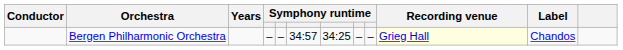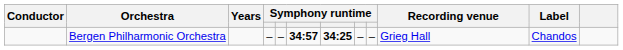(303, 36) normal -> (304, 36) bold
(337, 36) normal -> (338, 36) bold
(404, 36) lightyellow background -> (405, 36) no background
